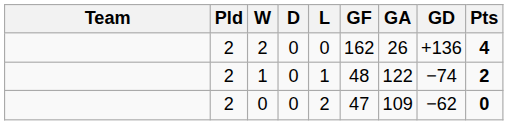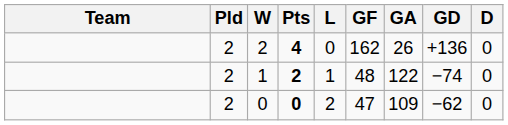columns swapped: (294, 18) <-> (484, 18)
